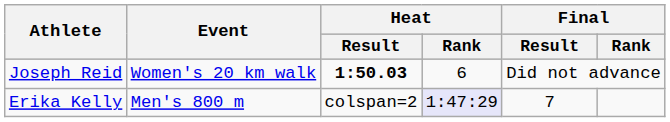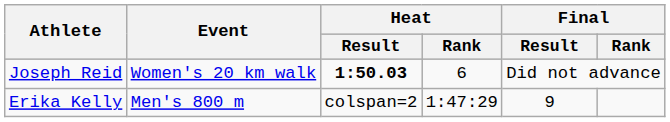(462, 102) lavender background -> (462, 102) no background
(550, 102) 7 -> (550, 102) 9
